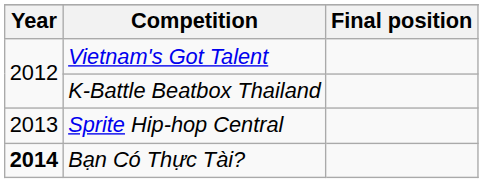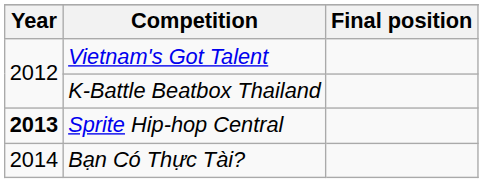(34, 125) normal -> (34, 125) bold
(34, 159) bold -> (34, 159) normal
